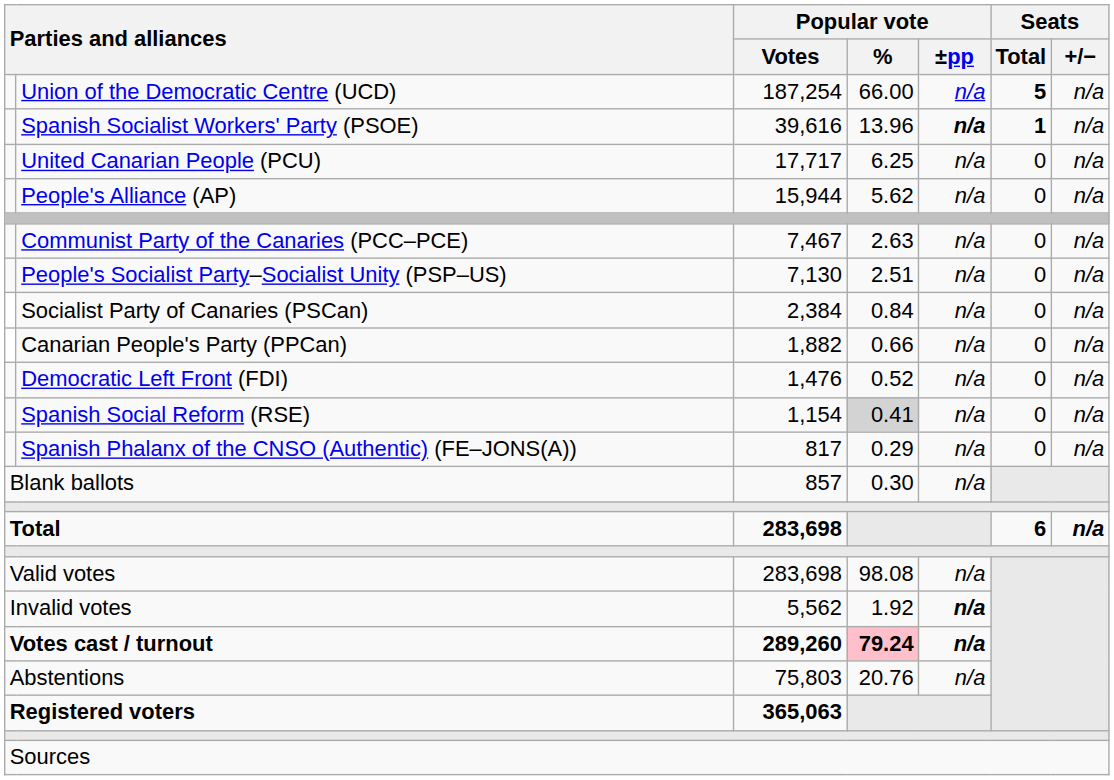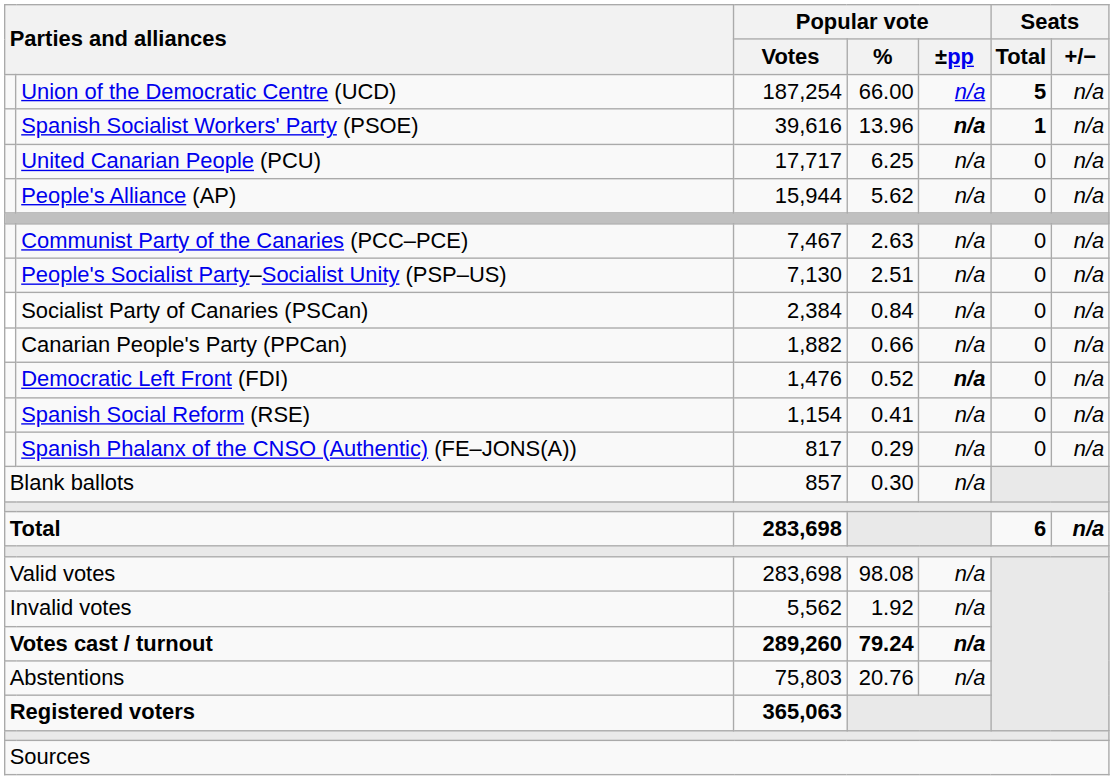(970, 379) normal -> (970, 379) bold
(892, 414) lightgrey background -> (892, 414) no background
(970, 608) bold -> (970, 608) normal
(886, 643) pink background -> (886, 643) no background
